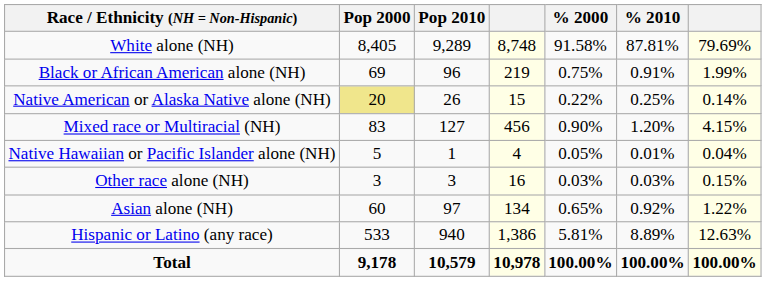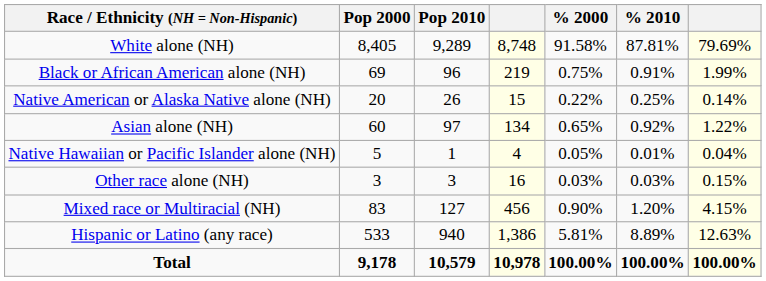(377, 99) khaki background -> (377, 99) no background
rows swapped: (172, 208) <-> (172, 126)
